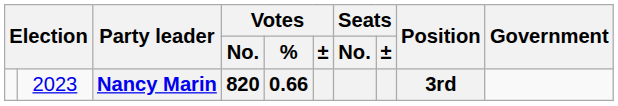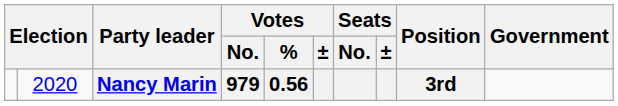(55, 84) 2023 -> (55, 84) 2020
(243, 84) 820 -> (243, 84) 979
(289, 84) 0.66 -> (289, 84) 0.56
